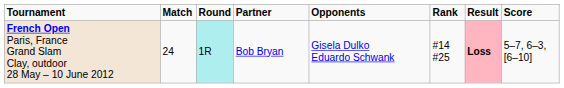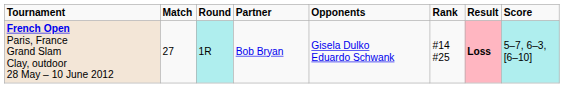(168, 51) 24 -> (168, 51) 27
(525, 51) no background -> (525, 51) paleturquoise background
